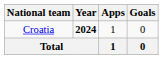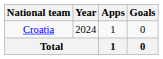(86, 29) bold -> (86, 29) normal
